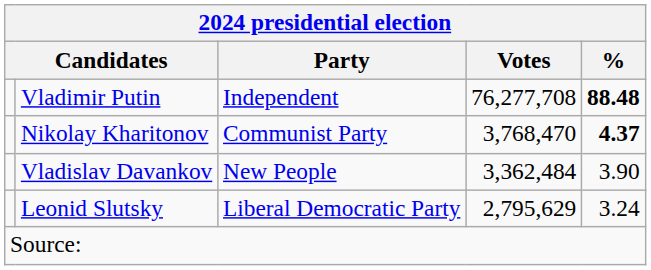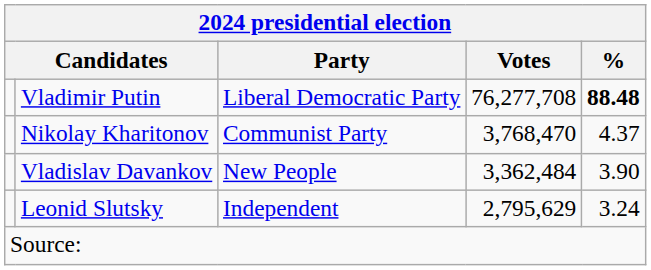(281, 97) Independent -> (342, 97) Liberal Democratic Party
(619, 134) bold -> (619, 134) normal
(342, 208) Liberal Democratic Party -> (281, 208) Independent
